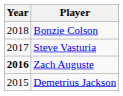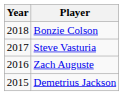(18, 64) bold -> (18, 64) normal
